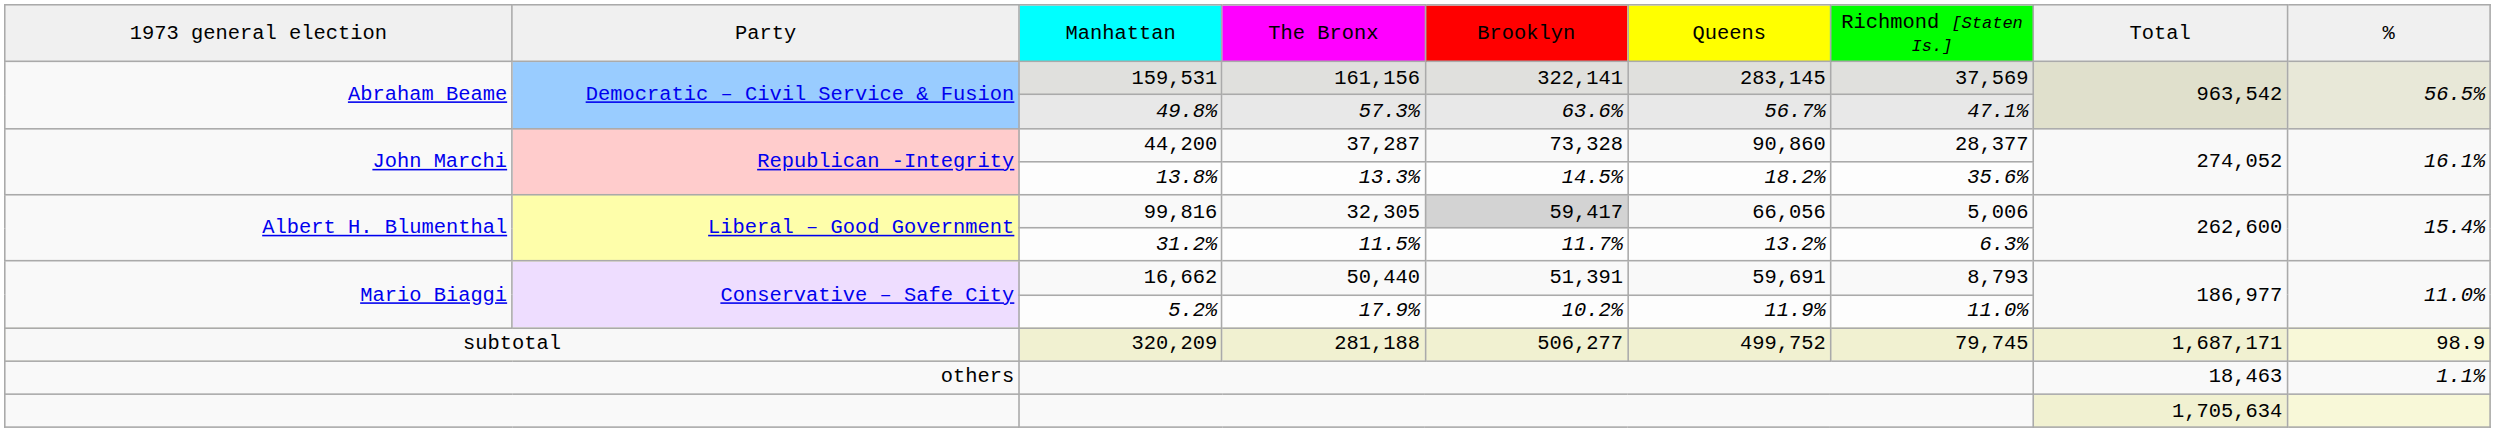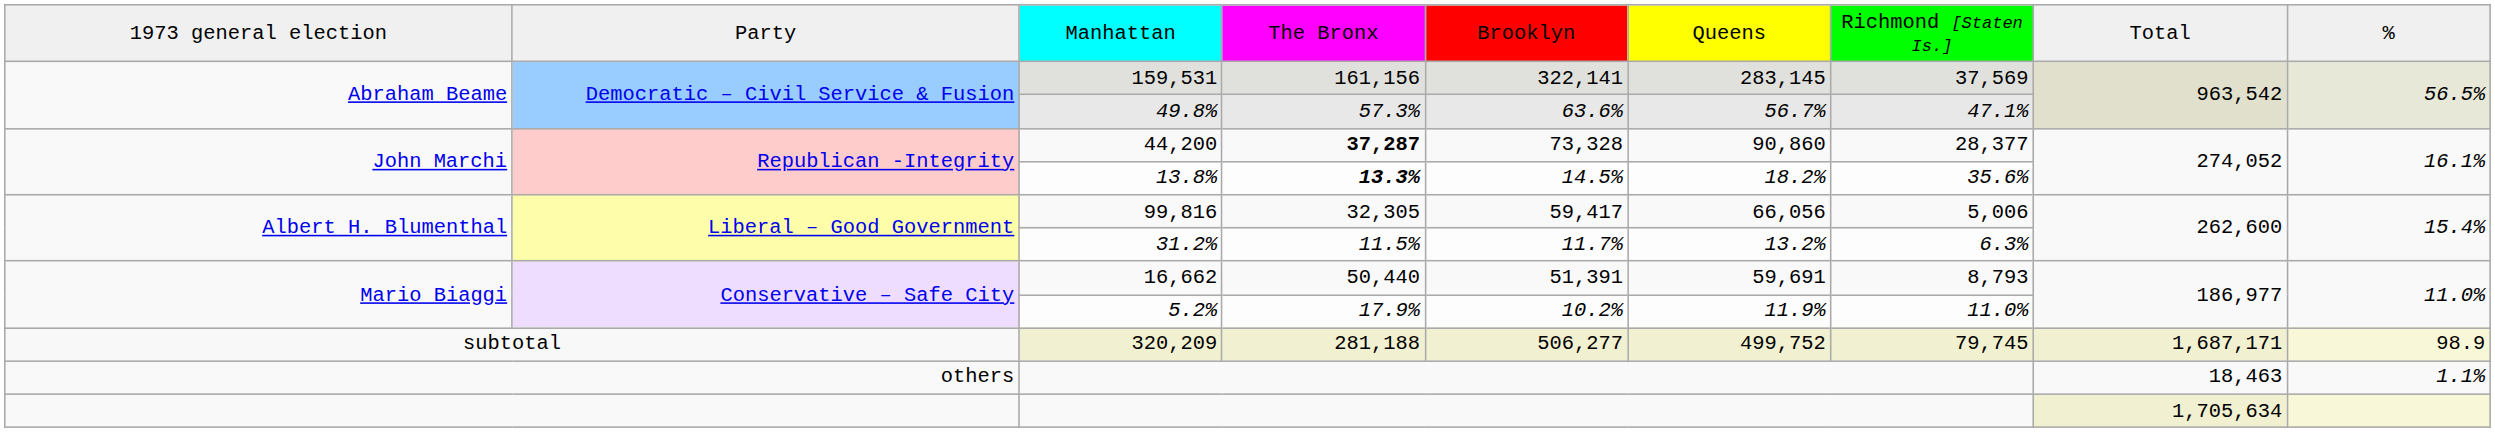(1383, 145) normal -> (1383, 145) bold
(1389, 178) normal -> (1389, 178) bold
(1586, 211) lightgrey background -> (1586, 211) no background
